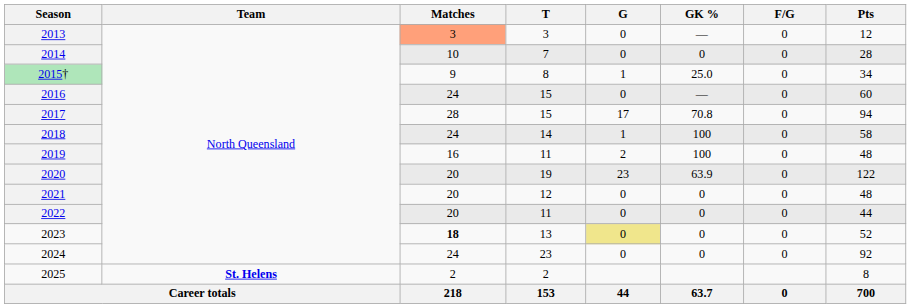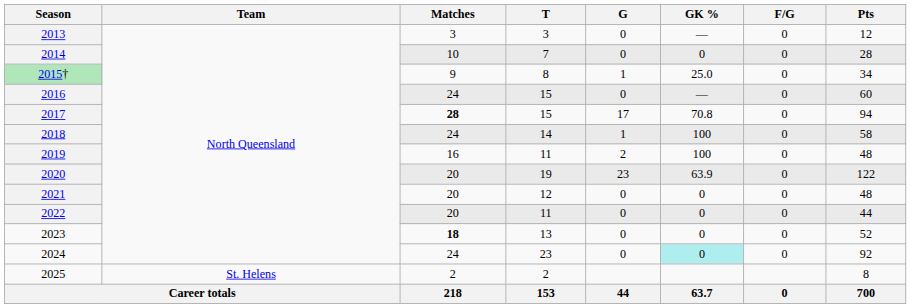(453, 34) lightsalmon background -> (453, 34) no background
(453, 114) normal -> (453, 114) bold
(623, 234) khaki background -> (623, 234) no background
(702, 254) no background -> (702, 254) paleturquoise background
(251, 274) bold -> (251, 274) normal
